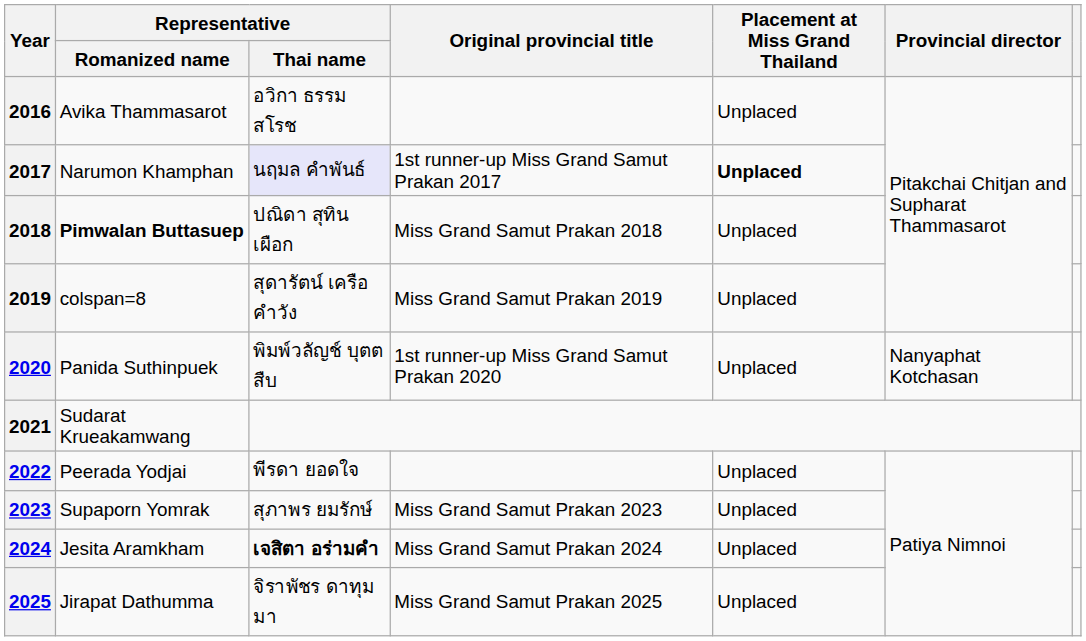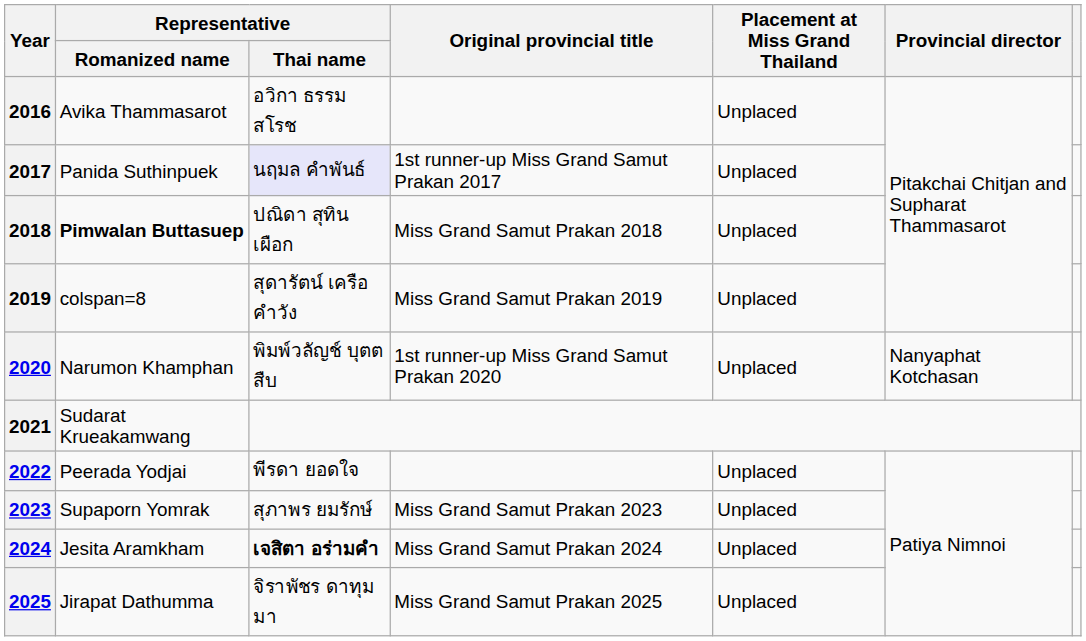(147, 171) Narumon Khamphan -> (139, 171) Panida Suthinpuek
(760, 171) bold -> (757, 171) normal
(139, 367) Panida Suthinpuek -> (147, 367) Narumon Khamphan
